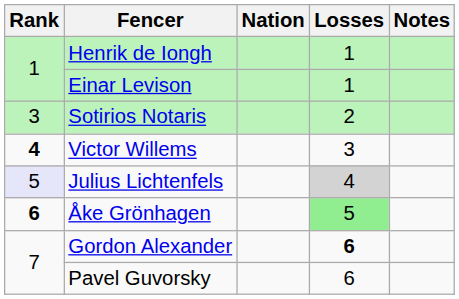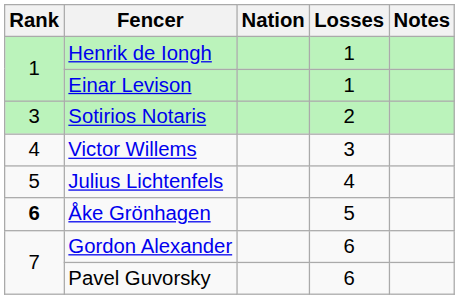(34, 149) bold -> (34, 149) normal
(34, 181) lavender background -> (34, 181) no background
(349, 181) lightgrey background -> (349, 181) no background
(349, 213) lightgreen background -> (349, 213) no background
(349, 246) bold -> (349, 246) normal
